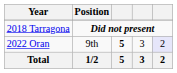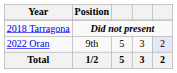(122, 44) bold -> (122, 44) normal
